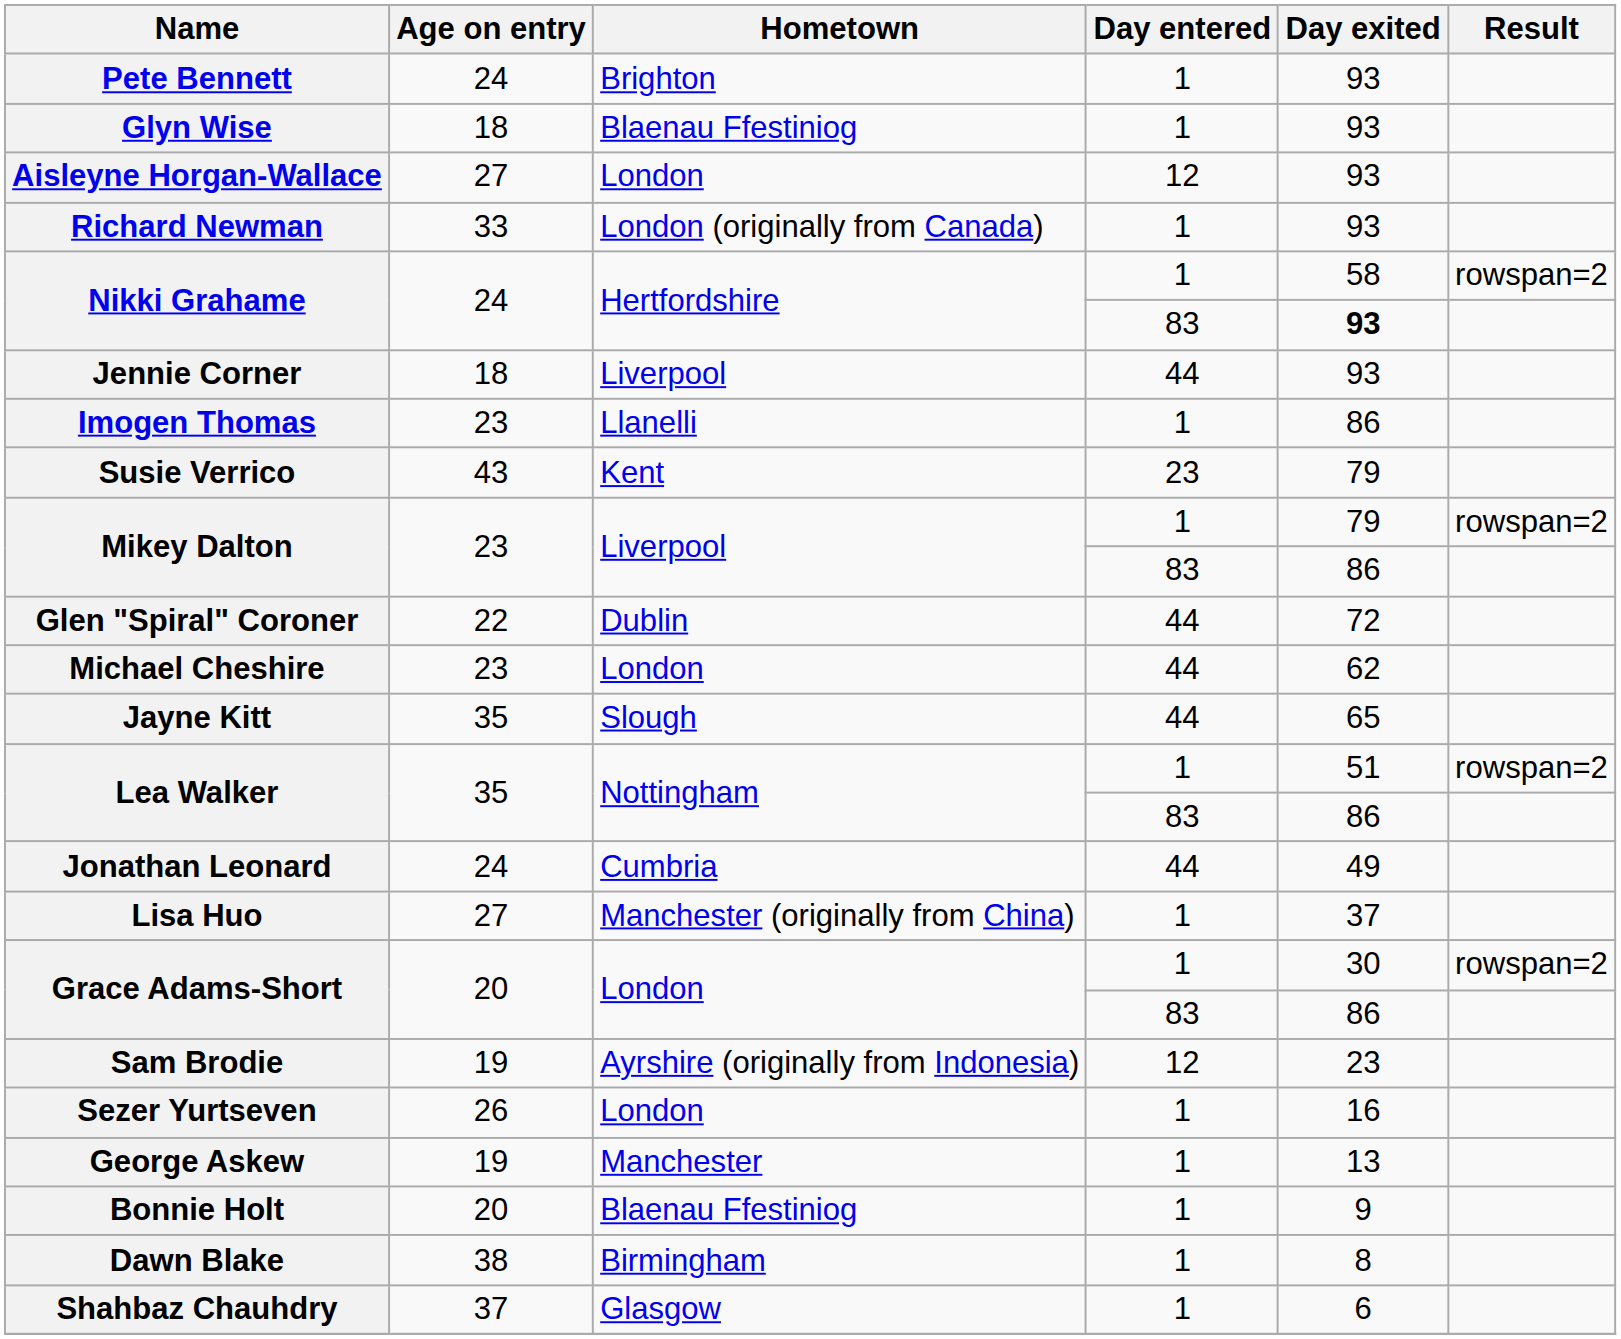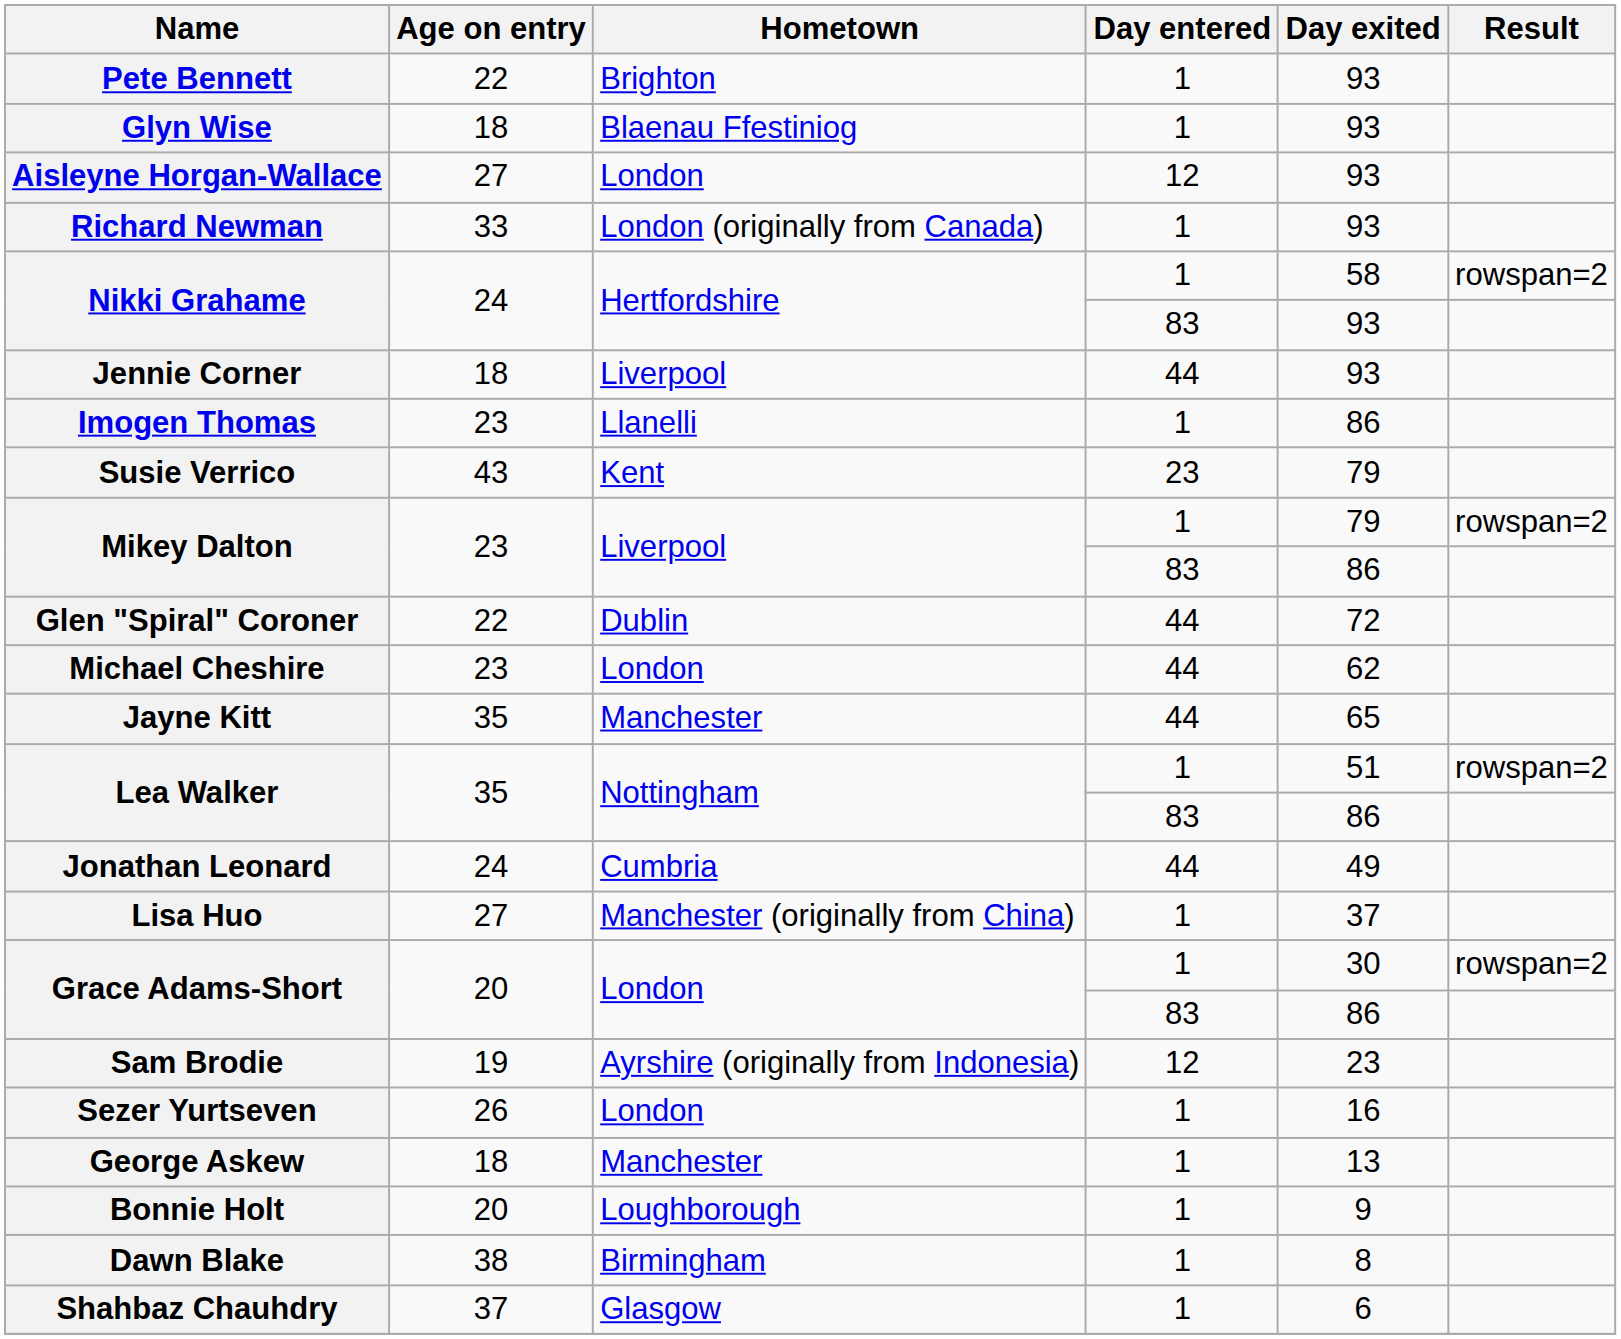(491, 78) 24 -> (491, 78) 22
(1363, 324) bold -> (1363, 324) normal
(649, 718) Slough -> (681, 718) Manchester
(491, 1161) 19 -> (491, 1161) 18
(729, 1210) Blaenau Ffestiniog -> (700, 1210) Loughborough
